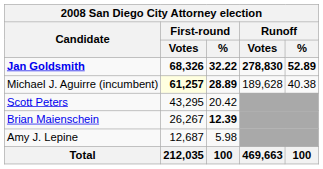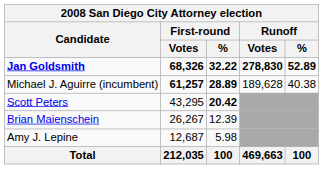(187, 84) lightyellow background -> (187, 84) no background
(223, 102) normal -> (223, 102) bold
(223, 119) bold -> (223, 119) normal
